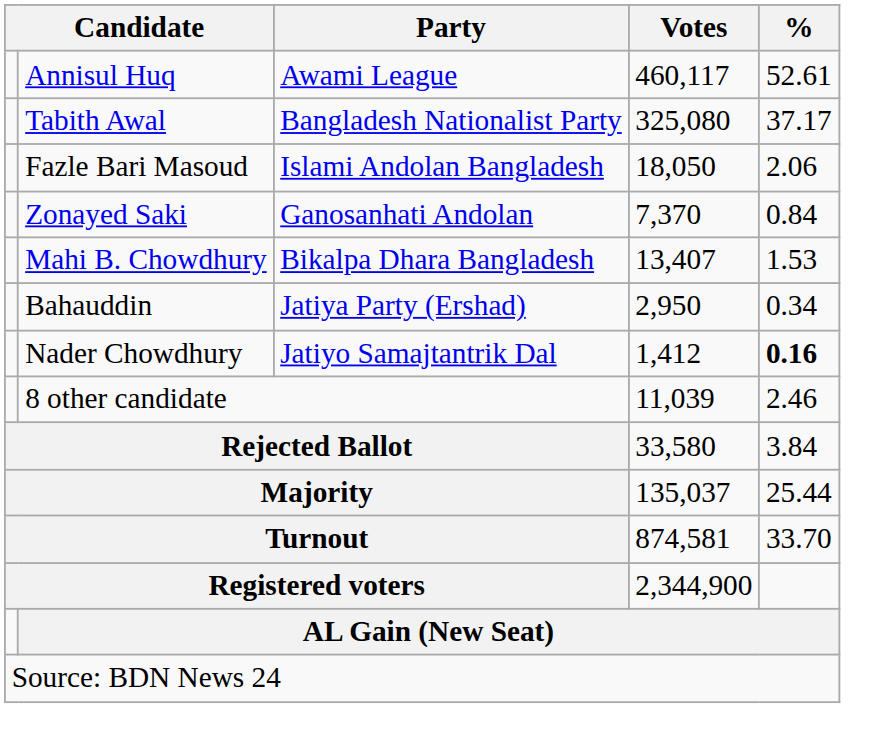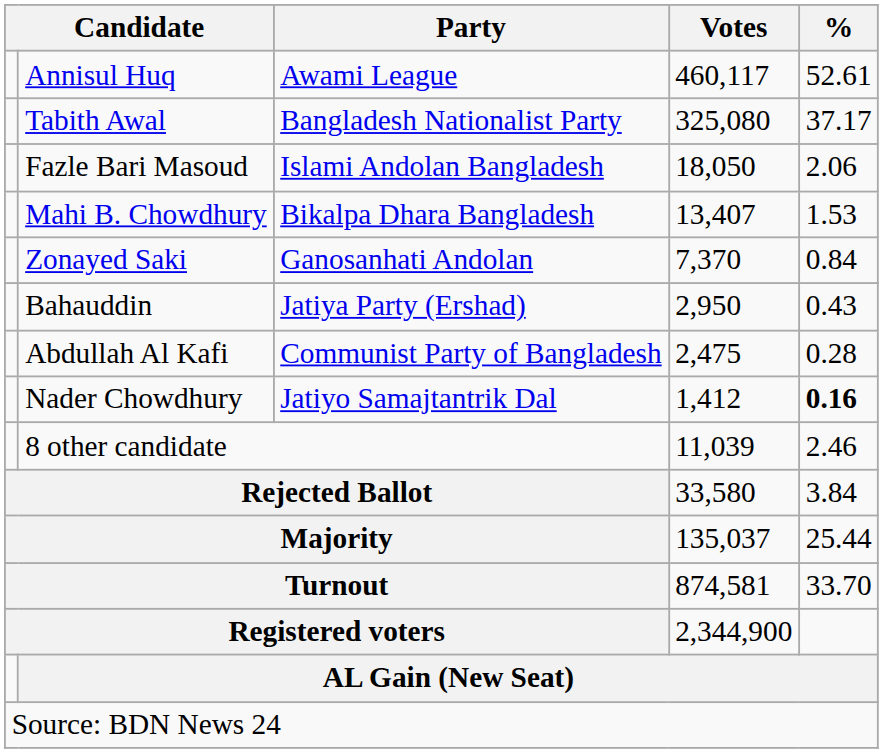rows swapped: (146, 259) <-> (106, 213)
(792, 306) 0.34 -> (831, 306) 0.43
+ row: (127, 352)
